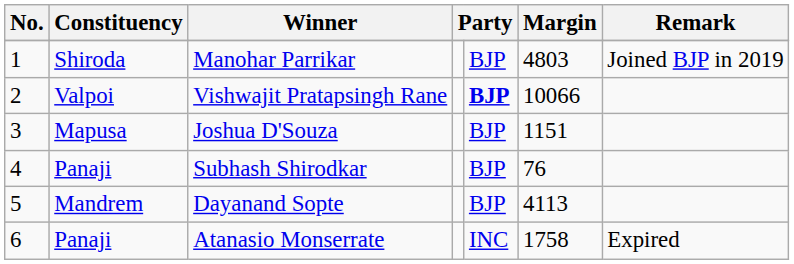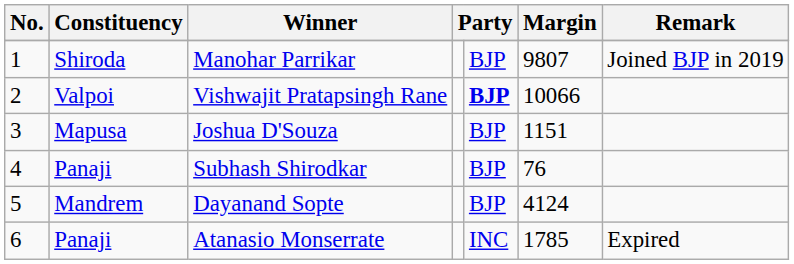(546, 58) 4803 -> (546, 58) 9807
(545, 204) 4113 -> (546, 204) 4124
(546, 240) 1758 -> (546, 240) 1785
